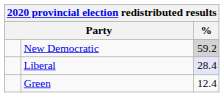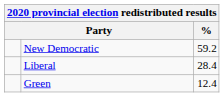(207, 48) lightgrey background -> (207, 48) no background
(207, 65) lavender background -> (207, 65) no background
